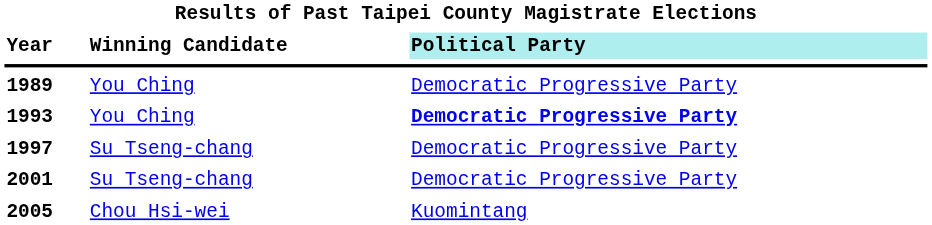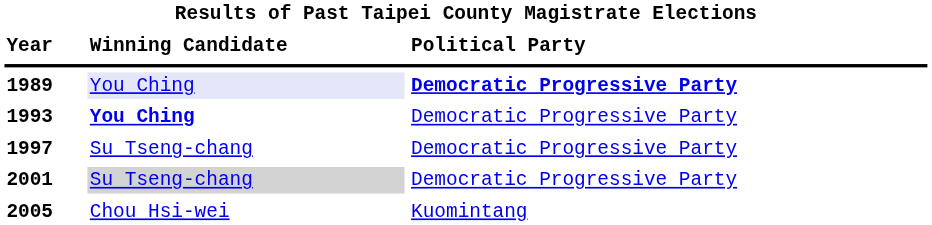(498, 45) paleturquoise background -> (498, 45) no background
(142, 85) no background -> (142, 85) lavender background
(574, 85) normal -> (574, 85) bold
(142, 117) normal -> (142, 117) bold
(574, 117) bold -> (574, 117) normal
(171, 180) no background -> (171, 180) lightgrey background
